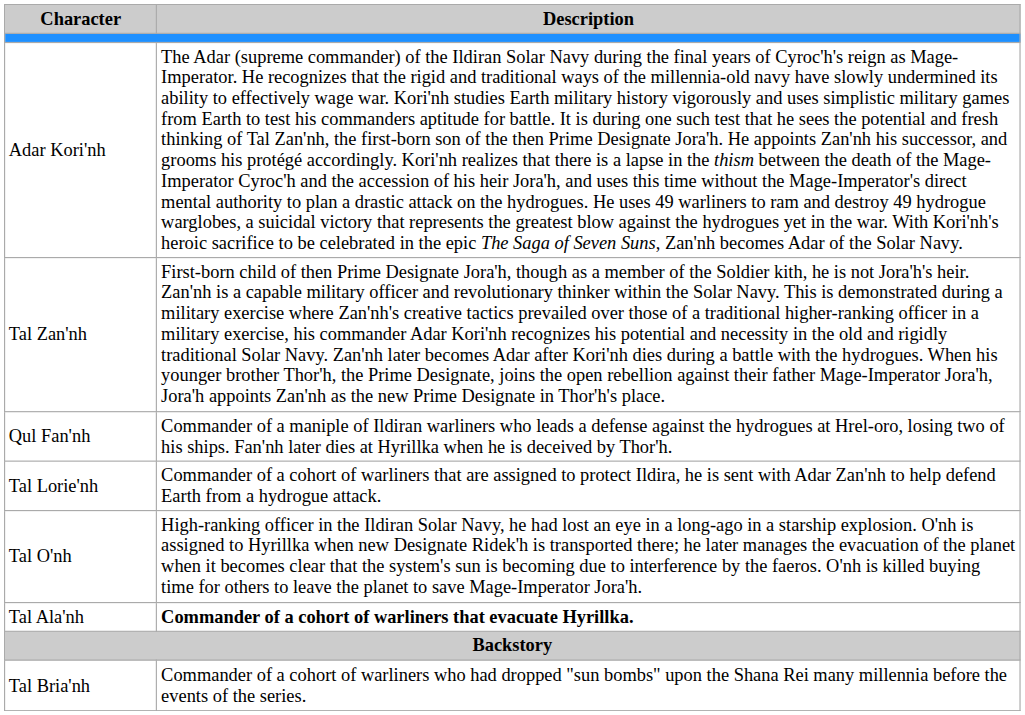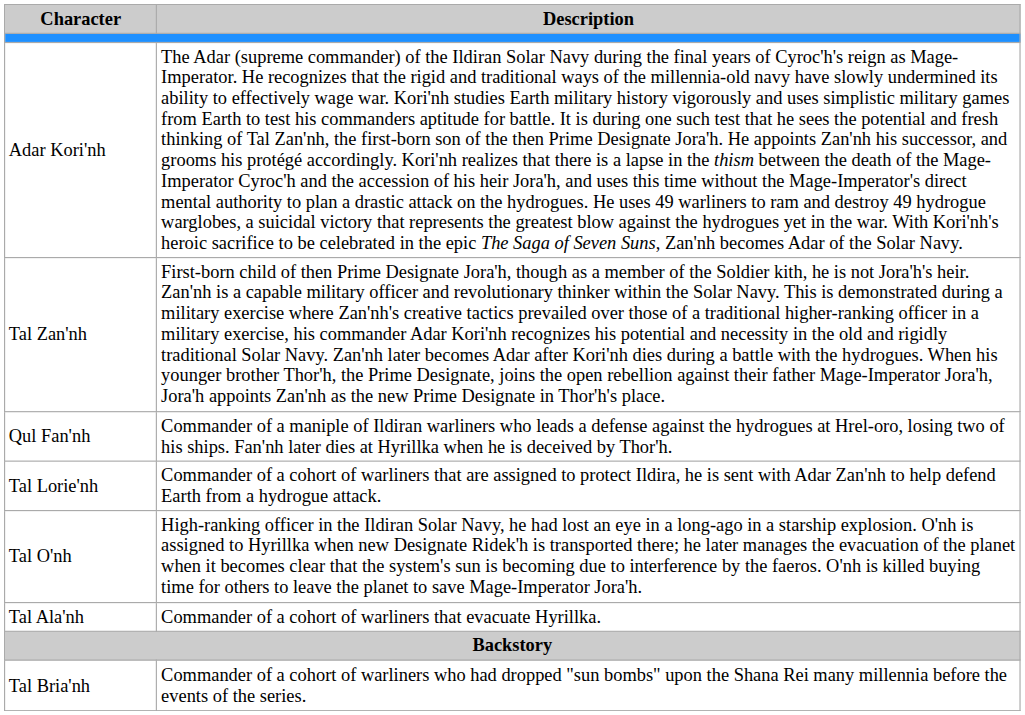(397, 616) bold -> (381, 616) normal
